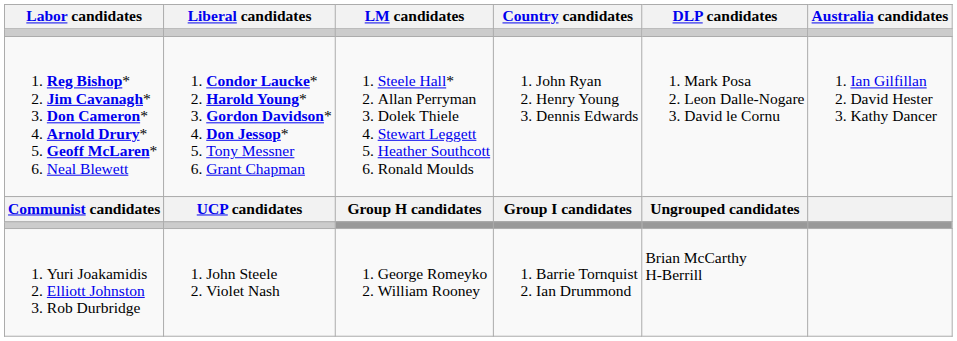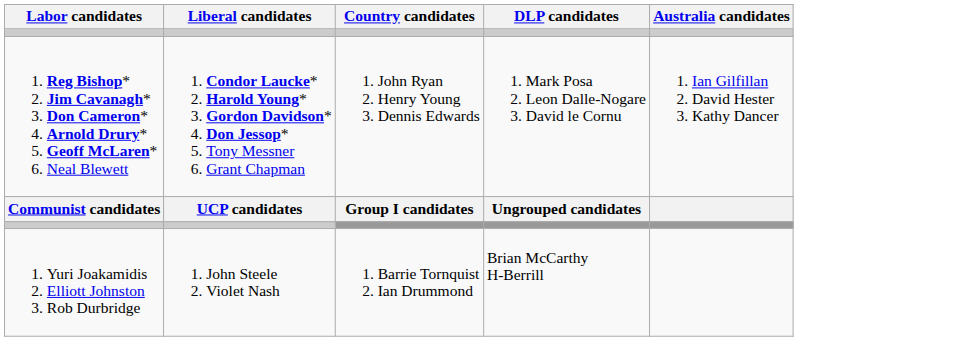- column: (415, 16)
